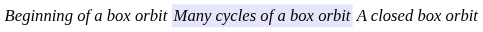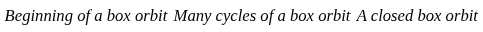(262, 15) lavender background -> (262, 15) no background
